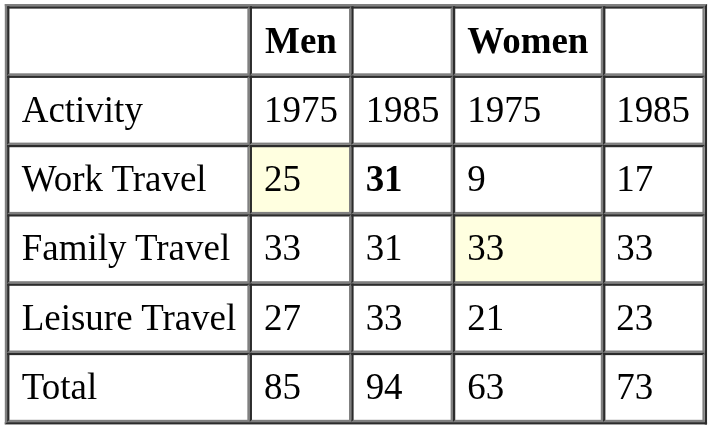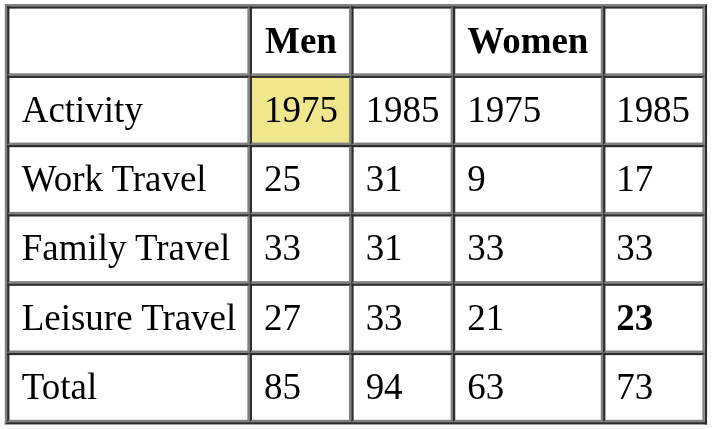(301, 109) no background -> (301, 109) khaki background
(282, 178) lightyellow background -> (282, 178) no background
(384, 178) bold -> (384, 178) normal
(486, 248) lightyellow background -> (486, 248) no background
(635, 317) normal -> (635, 317) bold
